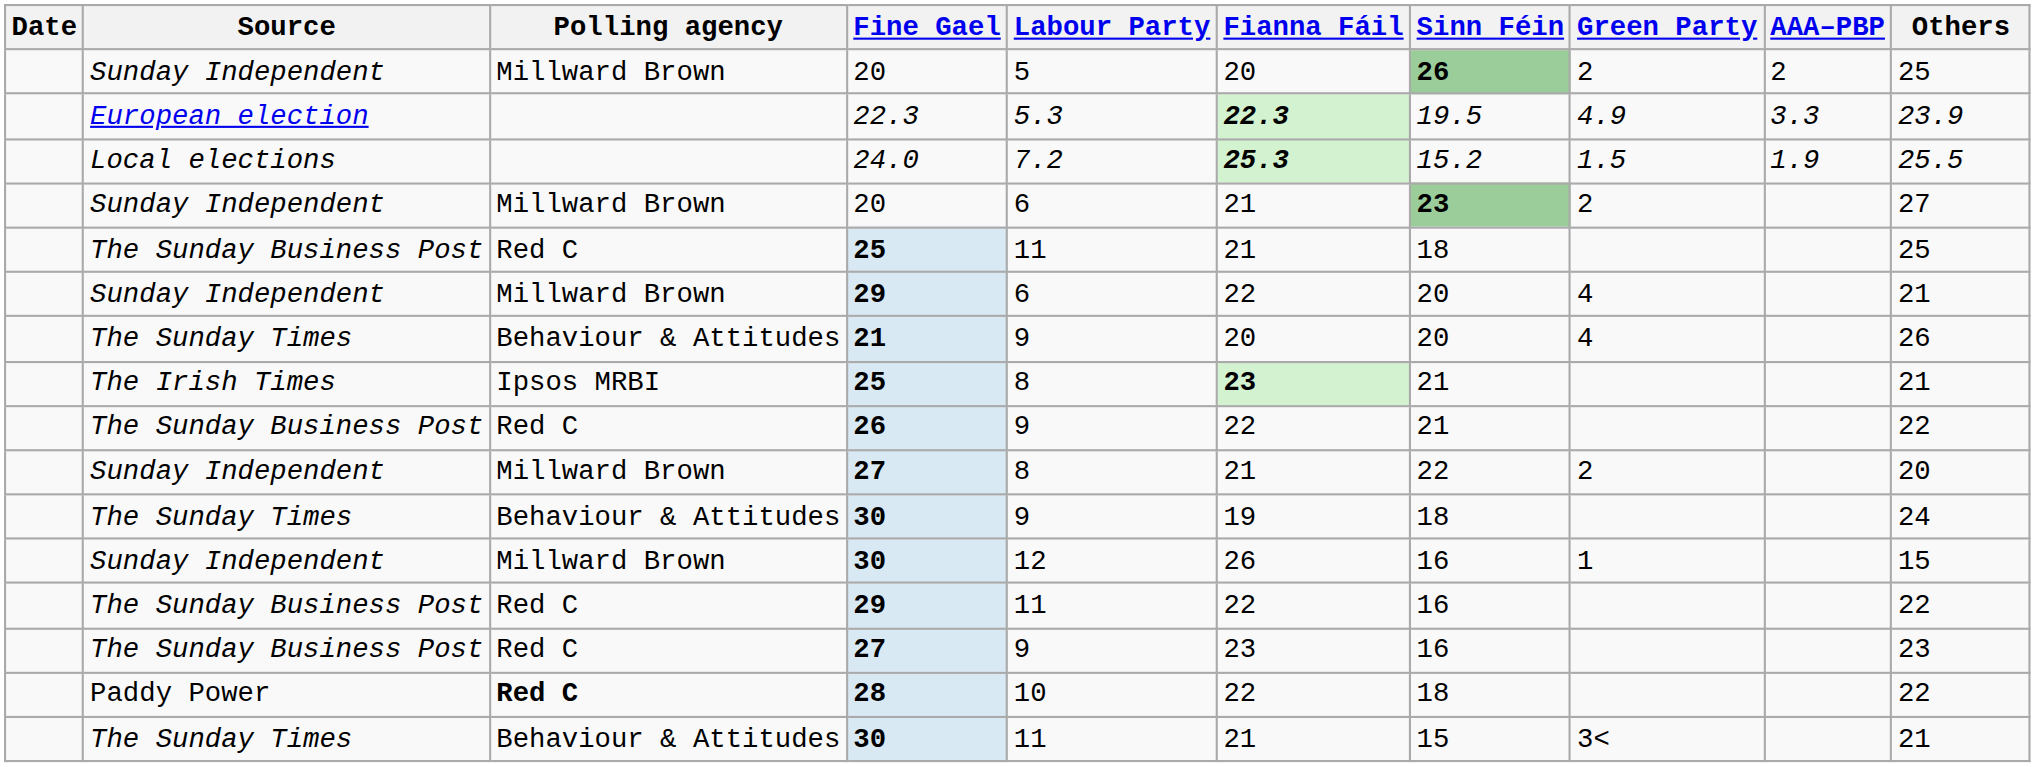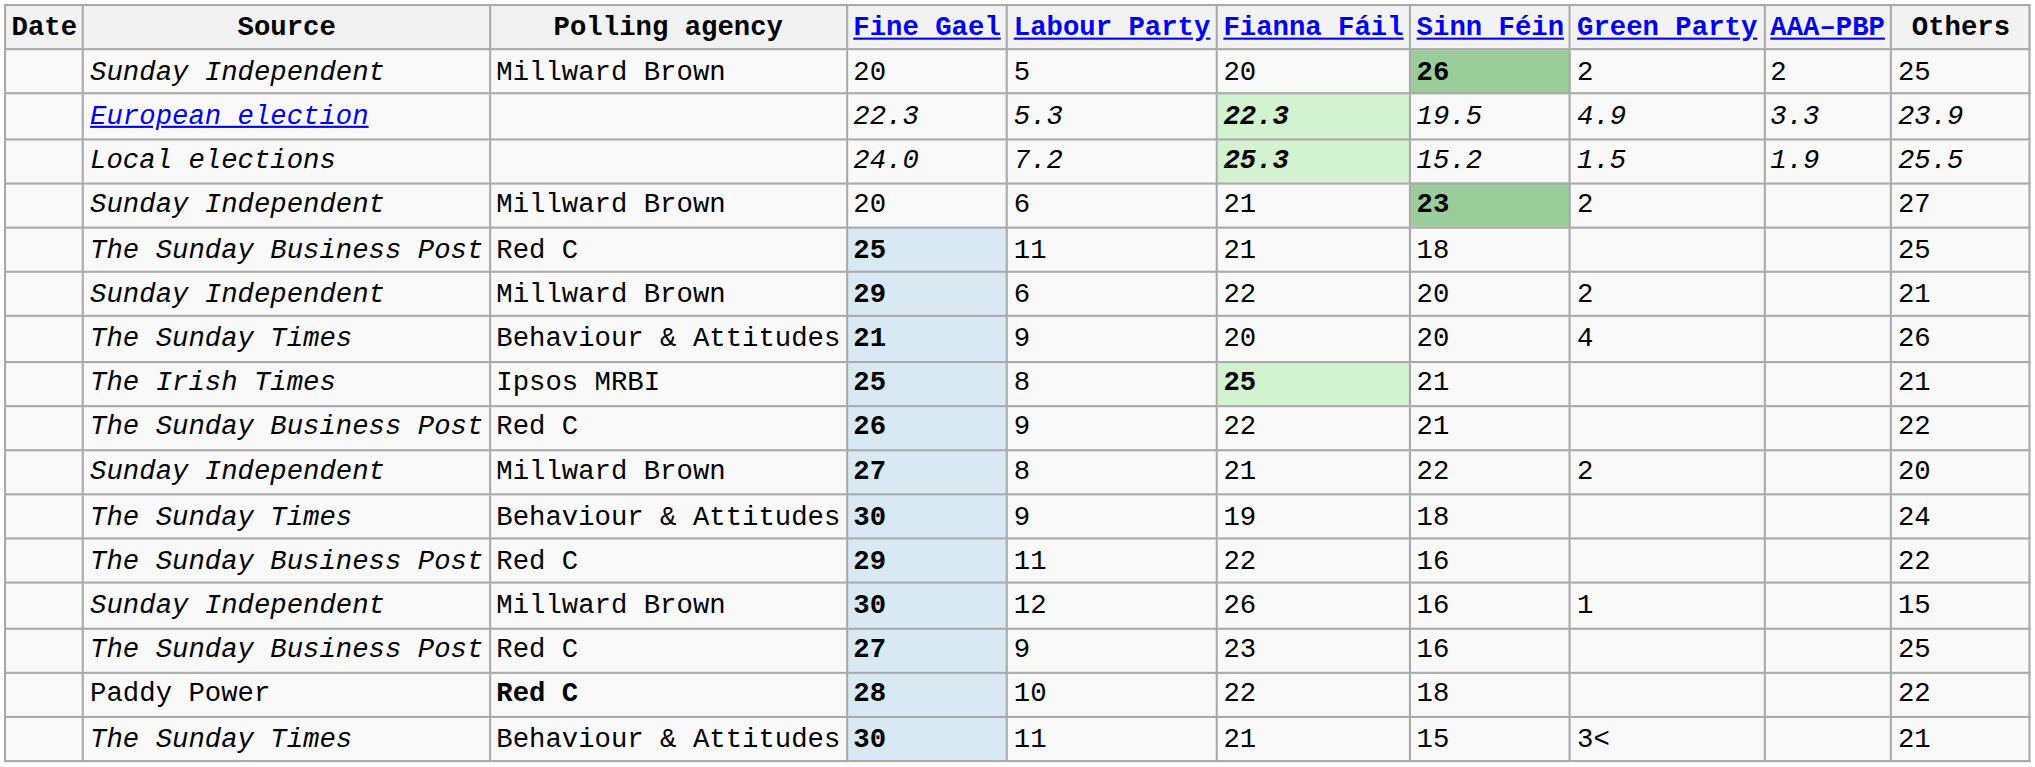(1585, 294) 4 -> (1585, 294) 2
(1240, 383) 23 -> (1240, 383) 25
rows swapped: (287, 606) <-> (238, 561)
(1914, 650) 23 -> (1914, 650) 25
